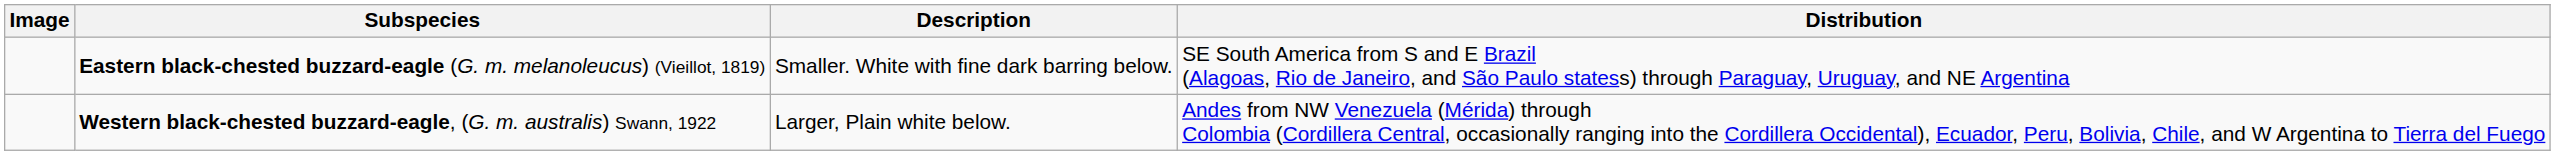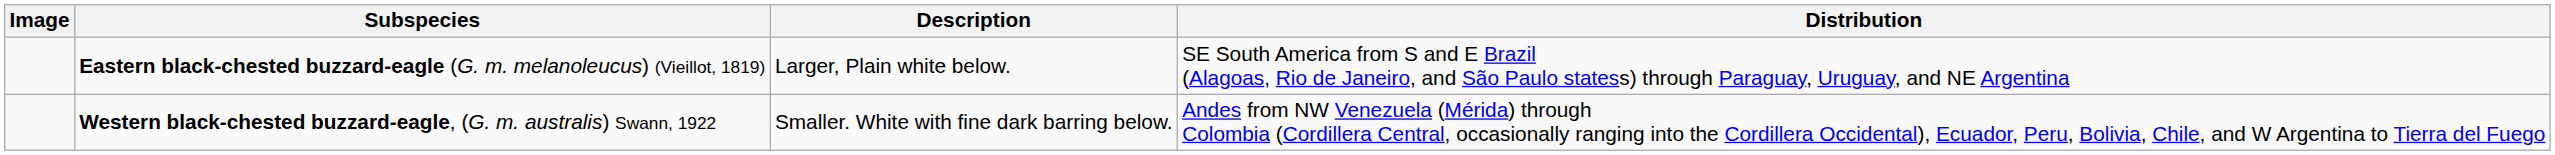(974, 65) Smaller. White with fine dark barring below. -> (893, 65) Larger, Plain white below.
(893, 122) Larger, Plain white below. -> (974, 122) Smaller. White with fine dark barring below.
